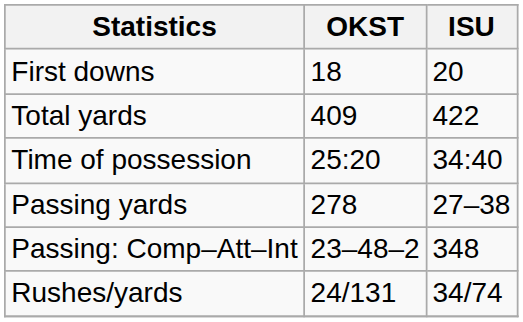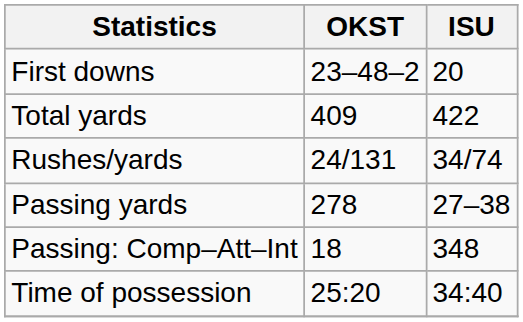(326, 71) 18 -> (365, 71) 23–48–2
rows swapped: (97, 293) <-> (131, 159)
(365, 248) 23–48–2 -> (326, 248) 18
